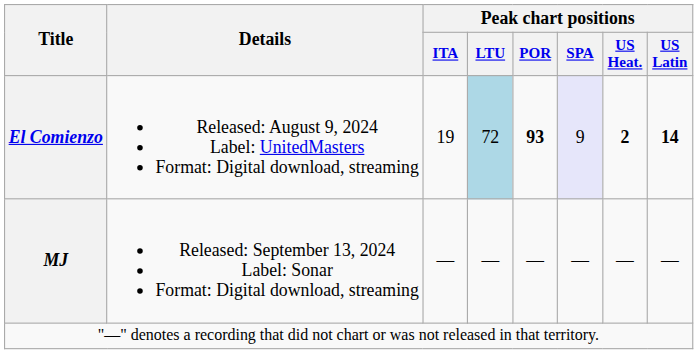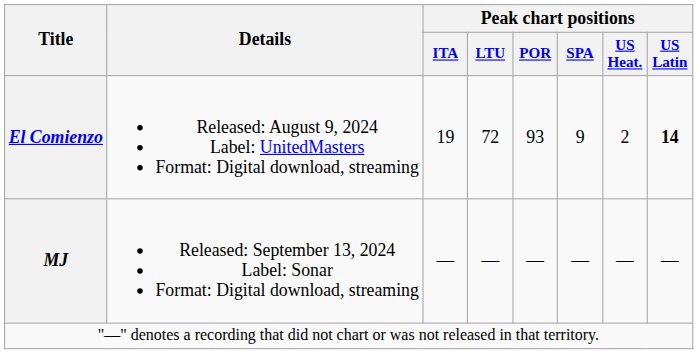(490, 137) lightblue background -> (490, 137) no background
(535, 137) bold -> (535, 137) normal
(580, 137) lavender background -> (580, 137) no background
(625, 137) bold -> (625, 137) normal
